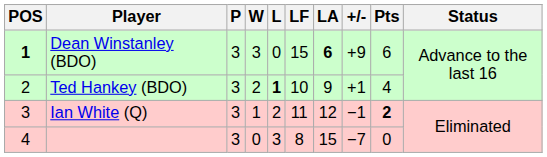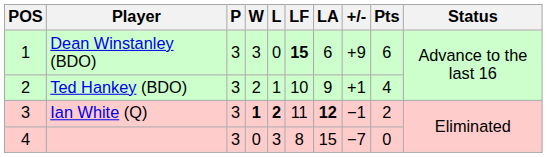(25, 52) bold -> (25, 52) normal
(299, 52) normal -> (299, 52) bold
(328, 52) bold -> (328, 52) normal
(276, 87) bold -> (276, 87) normal
(256, 113) normal -> (256, 113) bold
(276, 113) normal -> (276, 113) bold
(328, 113) normal -> (328, 113) bold
(387, 113) bold -> (387, 113) normal
